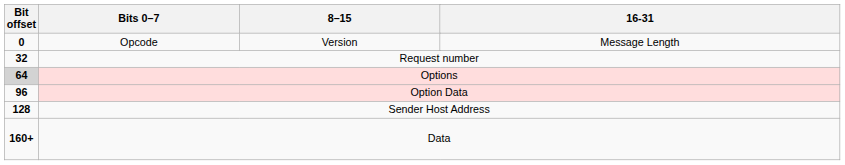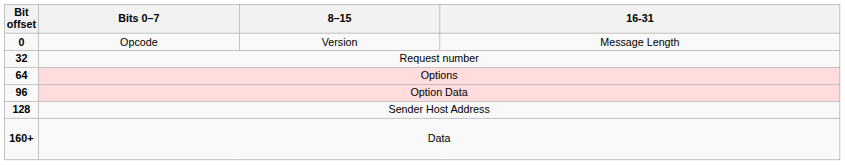(21, 76) lightgrey background -> (21, 76) no background
